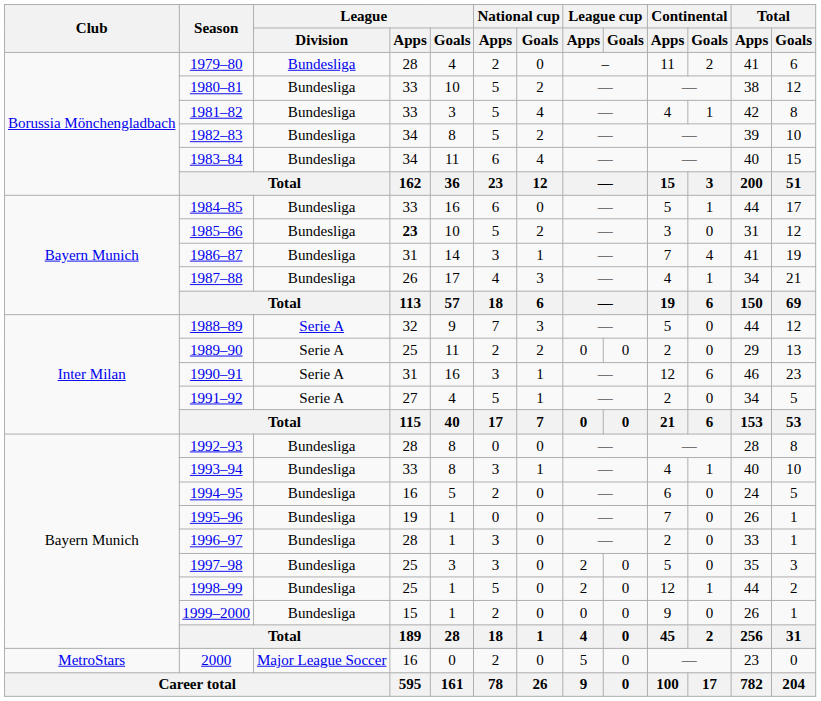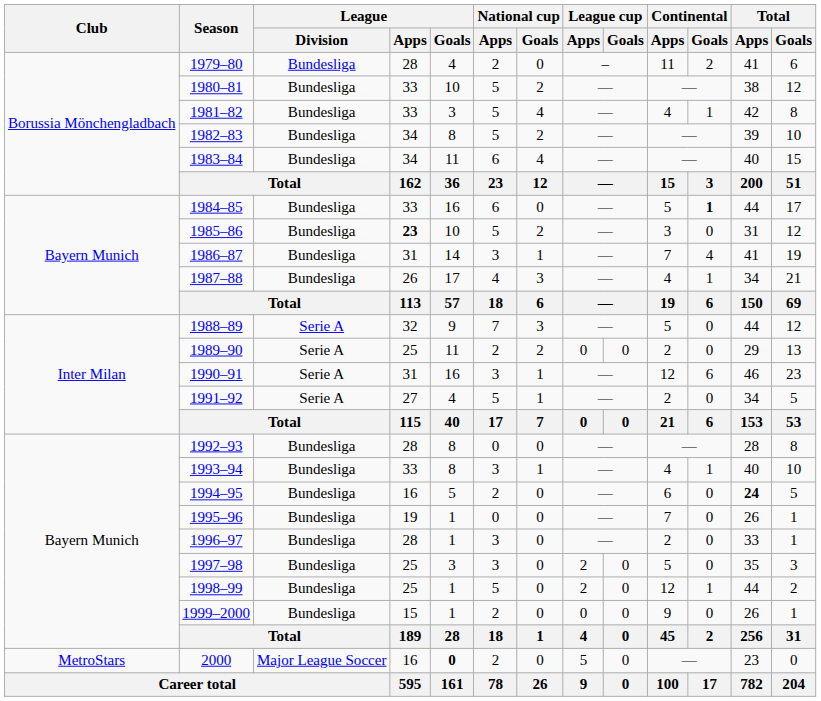(710, 207) normal -> (710, 207) bold
(752, 493) normal -> (752, 493) bold
(452, 660) normal -> (452, 660) bold
